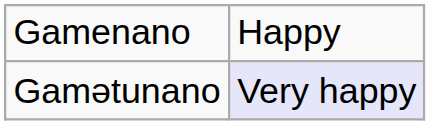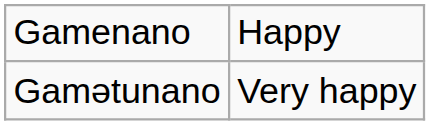(327, 89) lavender background -> (327, 89) no background
